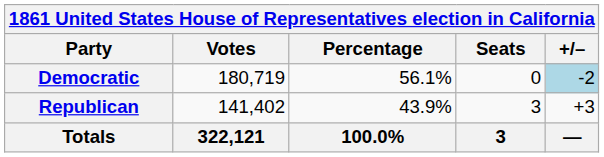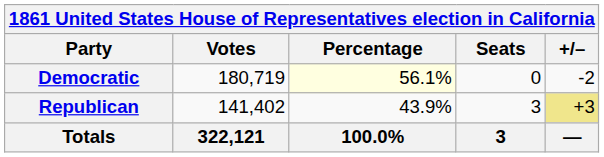(426, 78) no background -> (426, 78) lightyellow background
(586, 78) lightblue background -> (586, 78) no background
(584, 107) no background -> (584, 107) khaki background
